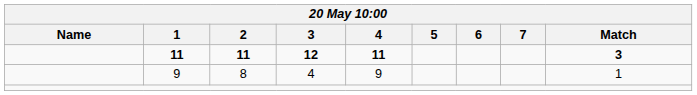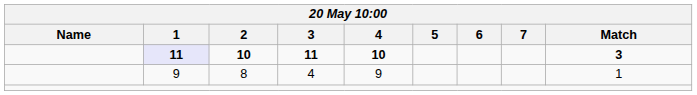(177, 54) no background -> (176, 54) lavender background
(243, 54) 11 -> (244, 54) 10
(311, 54) 12 -> (311, 54) 11
(379, 54) 11 -> (378, 54) 10
